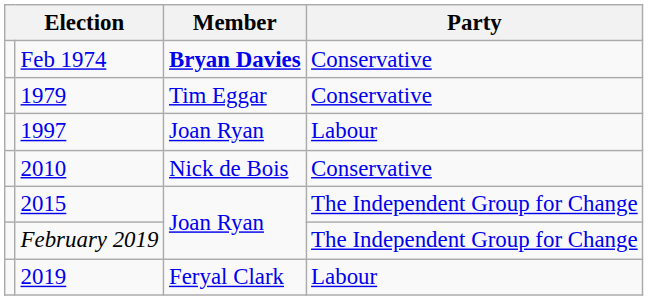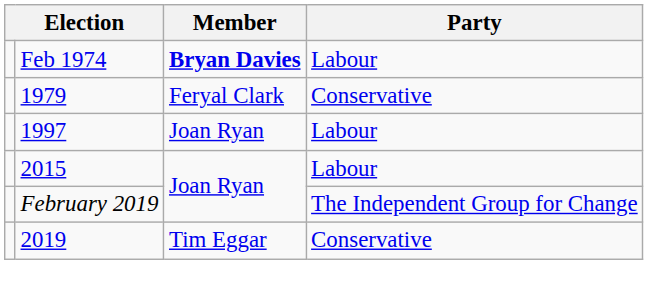(371, 58) Conservative -> (344, 58) Labour
(218, 95) Tim Eggar -> (226, 95) Feryal Clark
- row: (43, 167)
(474, 204) The Independent Group for Change -> (344, 167) Labour
(226, 276) Feryal Clark -> (218, 240) Tim Eggar
(344, 276) Labour -> (371, 240) Conservative
